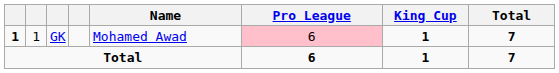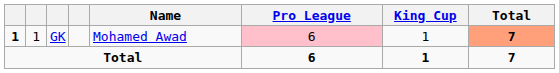(425, 36) bold -> (425, 36) normal
(512, 36) no background -> (512, 36) lightsalmon background
